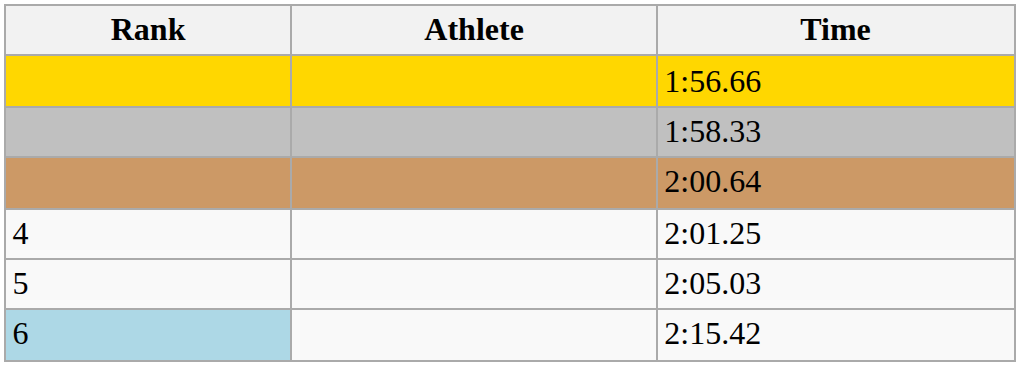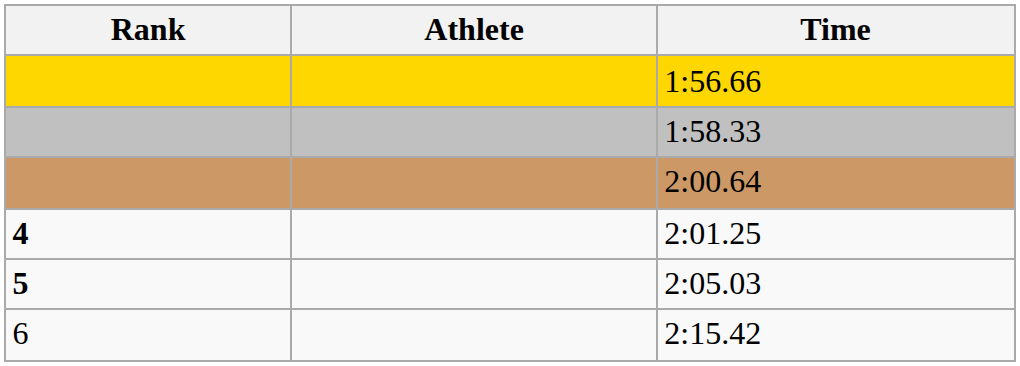(20, 232) normal -> (20, 232) bold
(20, 283) normal -> (20, 283) bold
(20, 334) lightblue background -> (20, 334) no background
